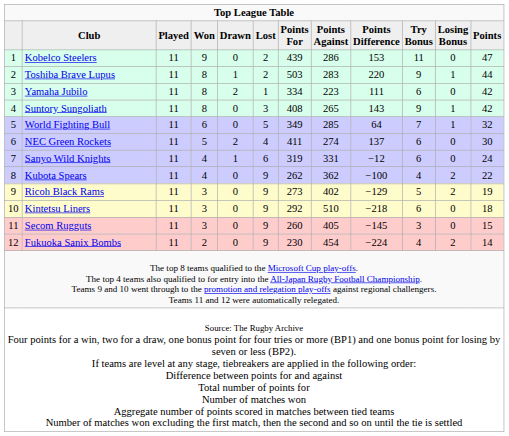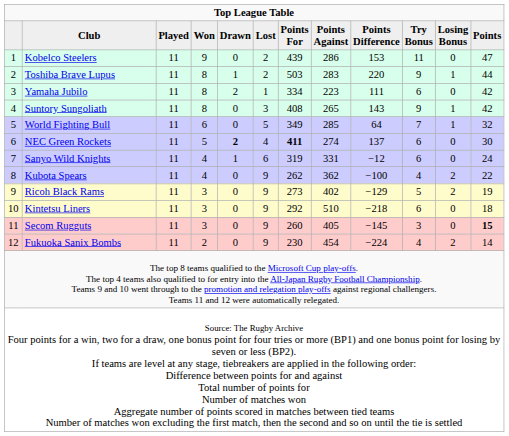(235, 141) normal -> (235, 141) bold
(295, 141) normal -> (295, 141) bold
(487, 225) normal -> (487, 225) bold
